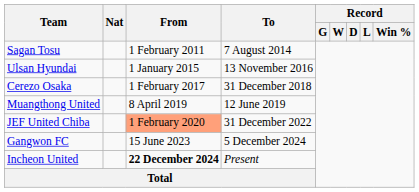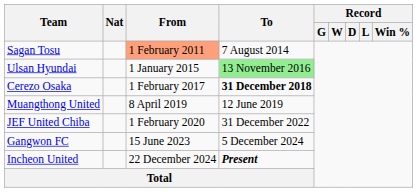(167, 50) no background -> (167, 50) lightsalmon background
(268, 68) no background -> (266, 68) lightgreen background
(268, 86) normal -> (267, 86) bold
(167, 123) lightsalmon background -> (167, 123) no background
(174, 159) bold -> (172, 159) normal
(241, 159) normal -> (240, 159) bold
